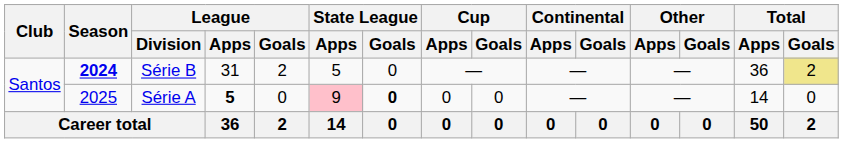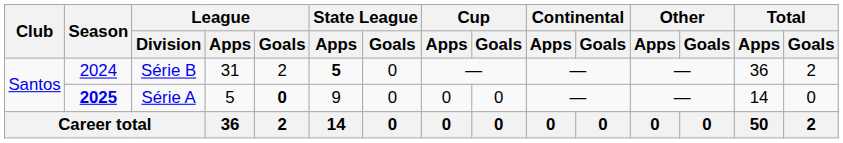(98, 71) bold -> (98, 71) normal
(336, 71) normal -> (336, 71) bold
(811, 71) khaki background -> (811, 71) no background
(98, 97) normal -> (98, 97) bold
(230, 97) bold -> (230, 97) normal
(282, 97) normal -> (282, 97) bold
(336, 97) pink background -> (336, 97) no background
(392, 97) bold -> (392, 97) normal
